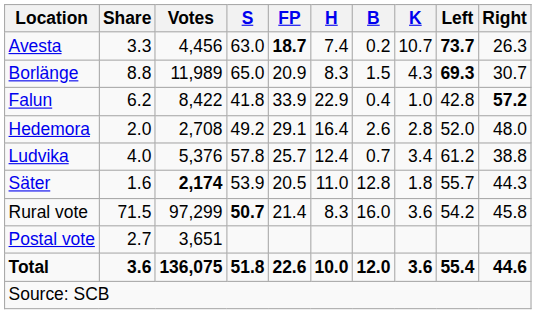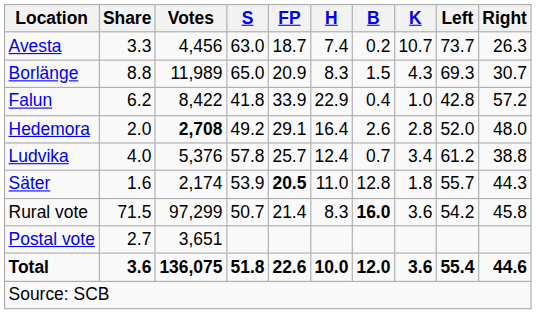(289, 45) bold -> (289, 45) normal
(457, 45) bold -> (457, 45) normal
(457, 73) bold -> (457, 73) normal
(510, 101) bold -> (510, 101) normal
(201, 128) normal -> (201, 128) bold
(201, 184) bold -> (201, 184) normal
(289, 184) normal -> (289, 184) bold
(247, 211) bold -> (247, 211) normal
(373, 211) normal -> (373, 211) bold
